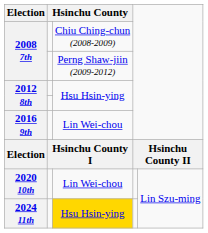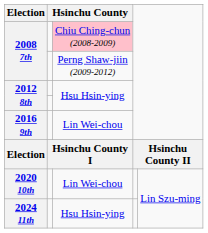(93, 36) no background -> (93, 36) pink background
(93, 213) gold background -> (93, 213) no background
